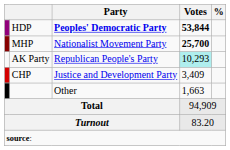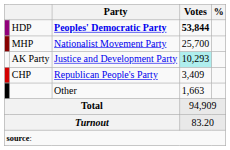(195, 43) bold -> (195, 43) normal
(106, 59) Republican People's Party -> (116, 59) Justice and Development Party
(116, 75) Justice and Development Party -> (106, 75) Republican People's Party
